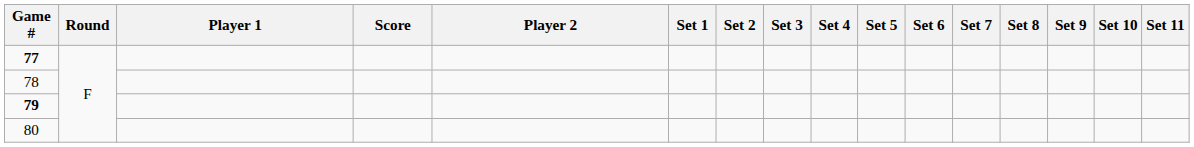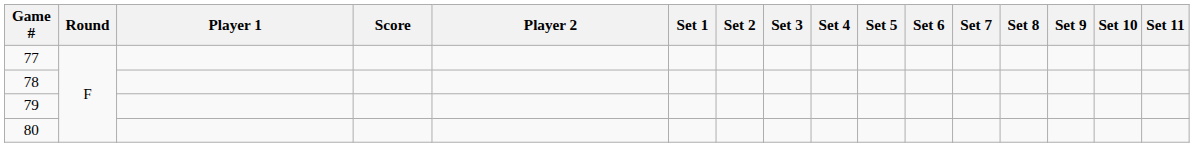(31, 57) bold -> (31, 57) normal
(31, 105) bold -> (31, 105) normal
